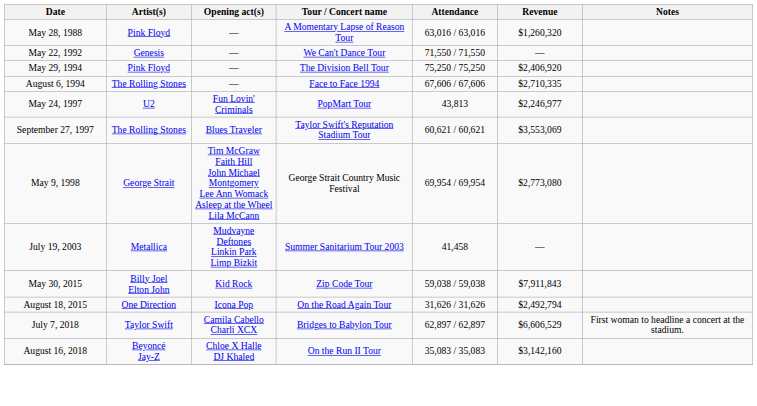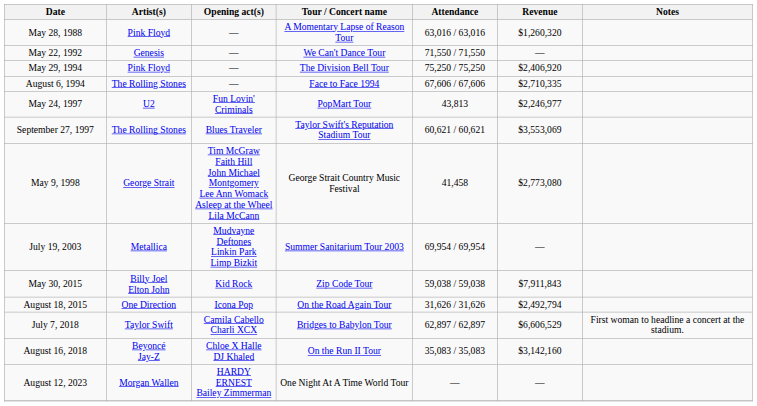(455, 183) 69,954 / 69,954 -> (455, 183) 41,458
(455, 247) 41,458 -> (455, 247) 69,954 / 69,954
+ row: (55, 382)
